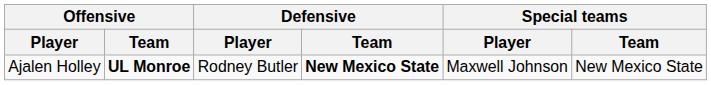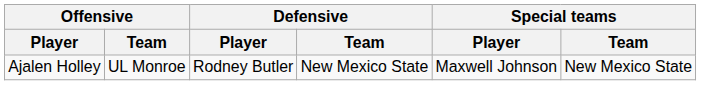(149, 67) bold -> (147, 67) normal
(372, 67) bold -> (364, 67) normal
